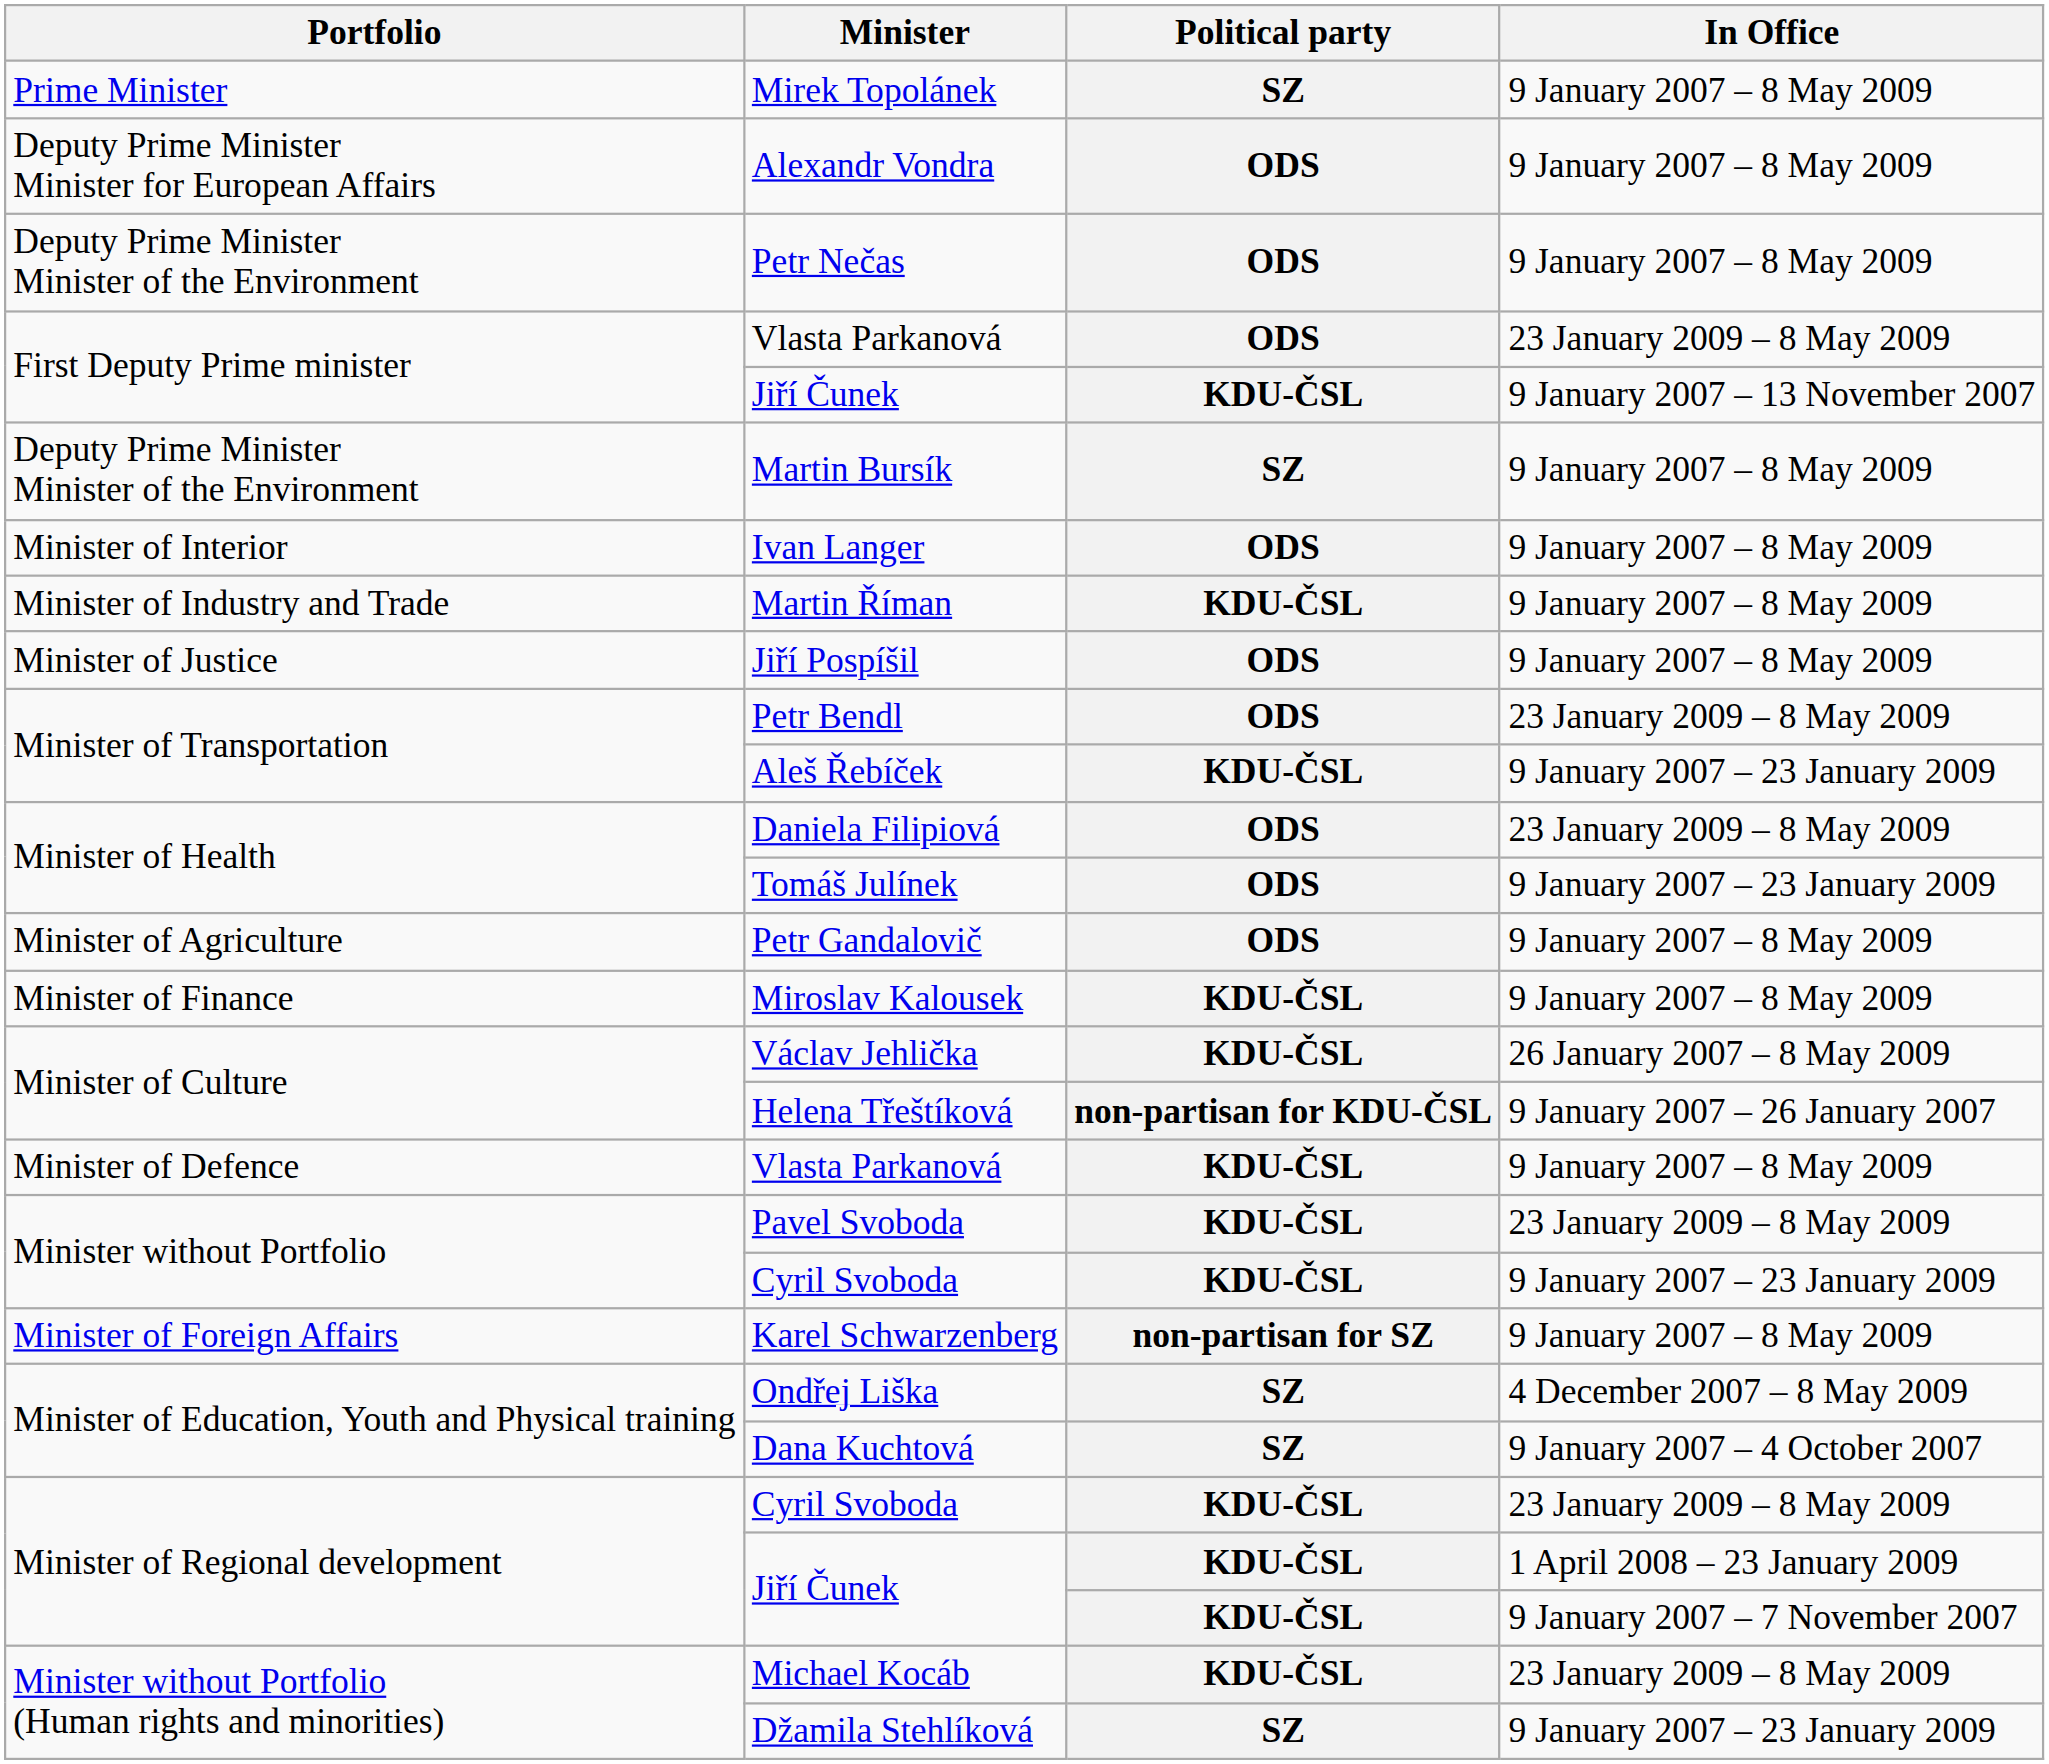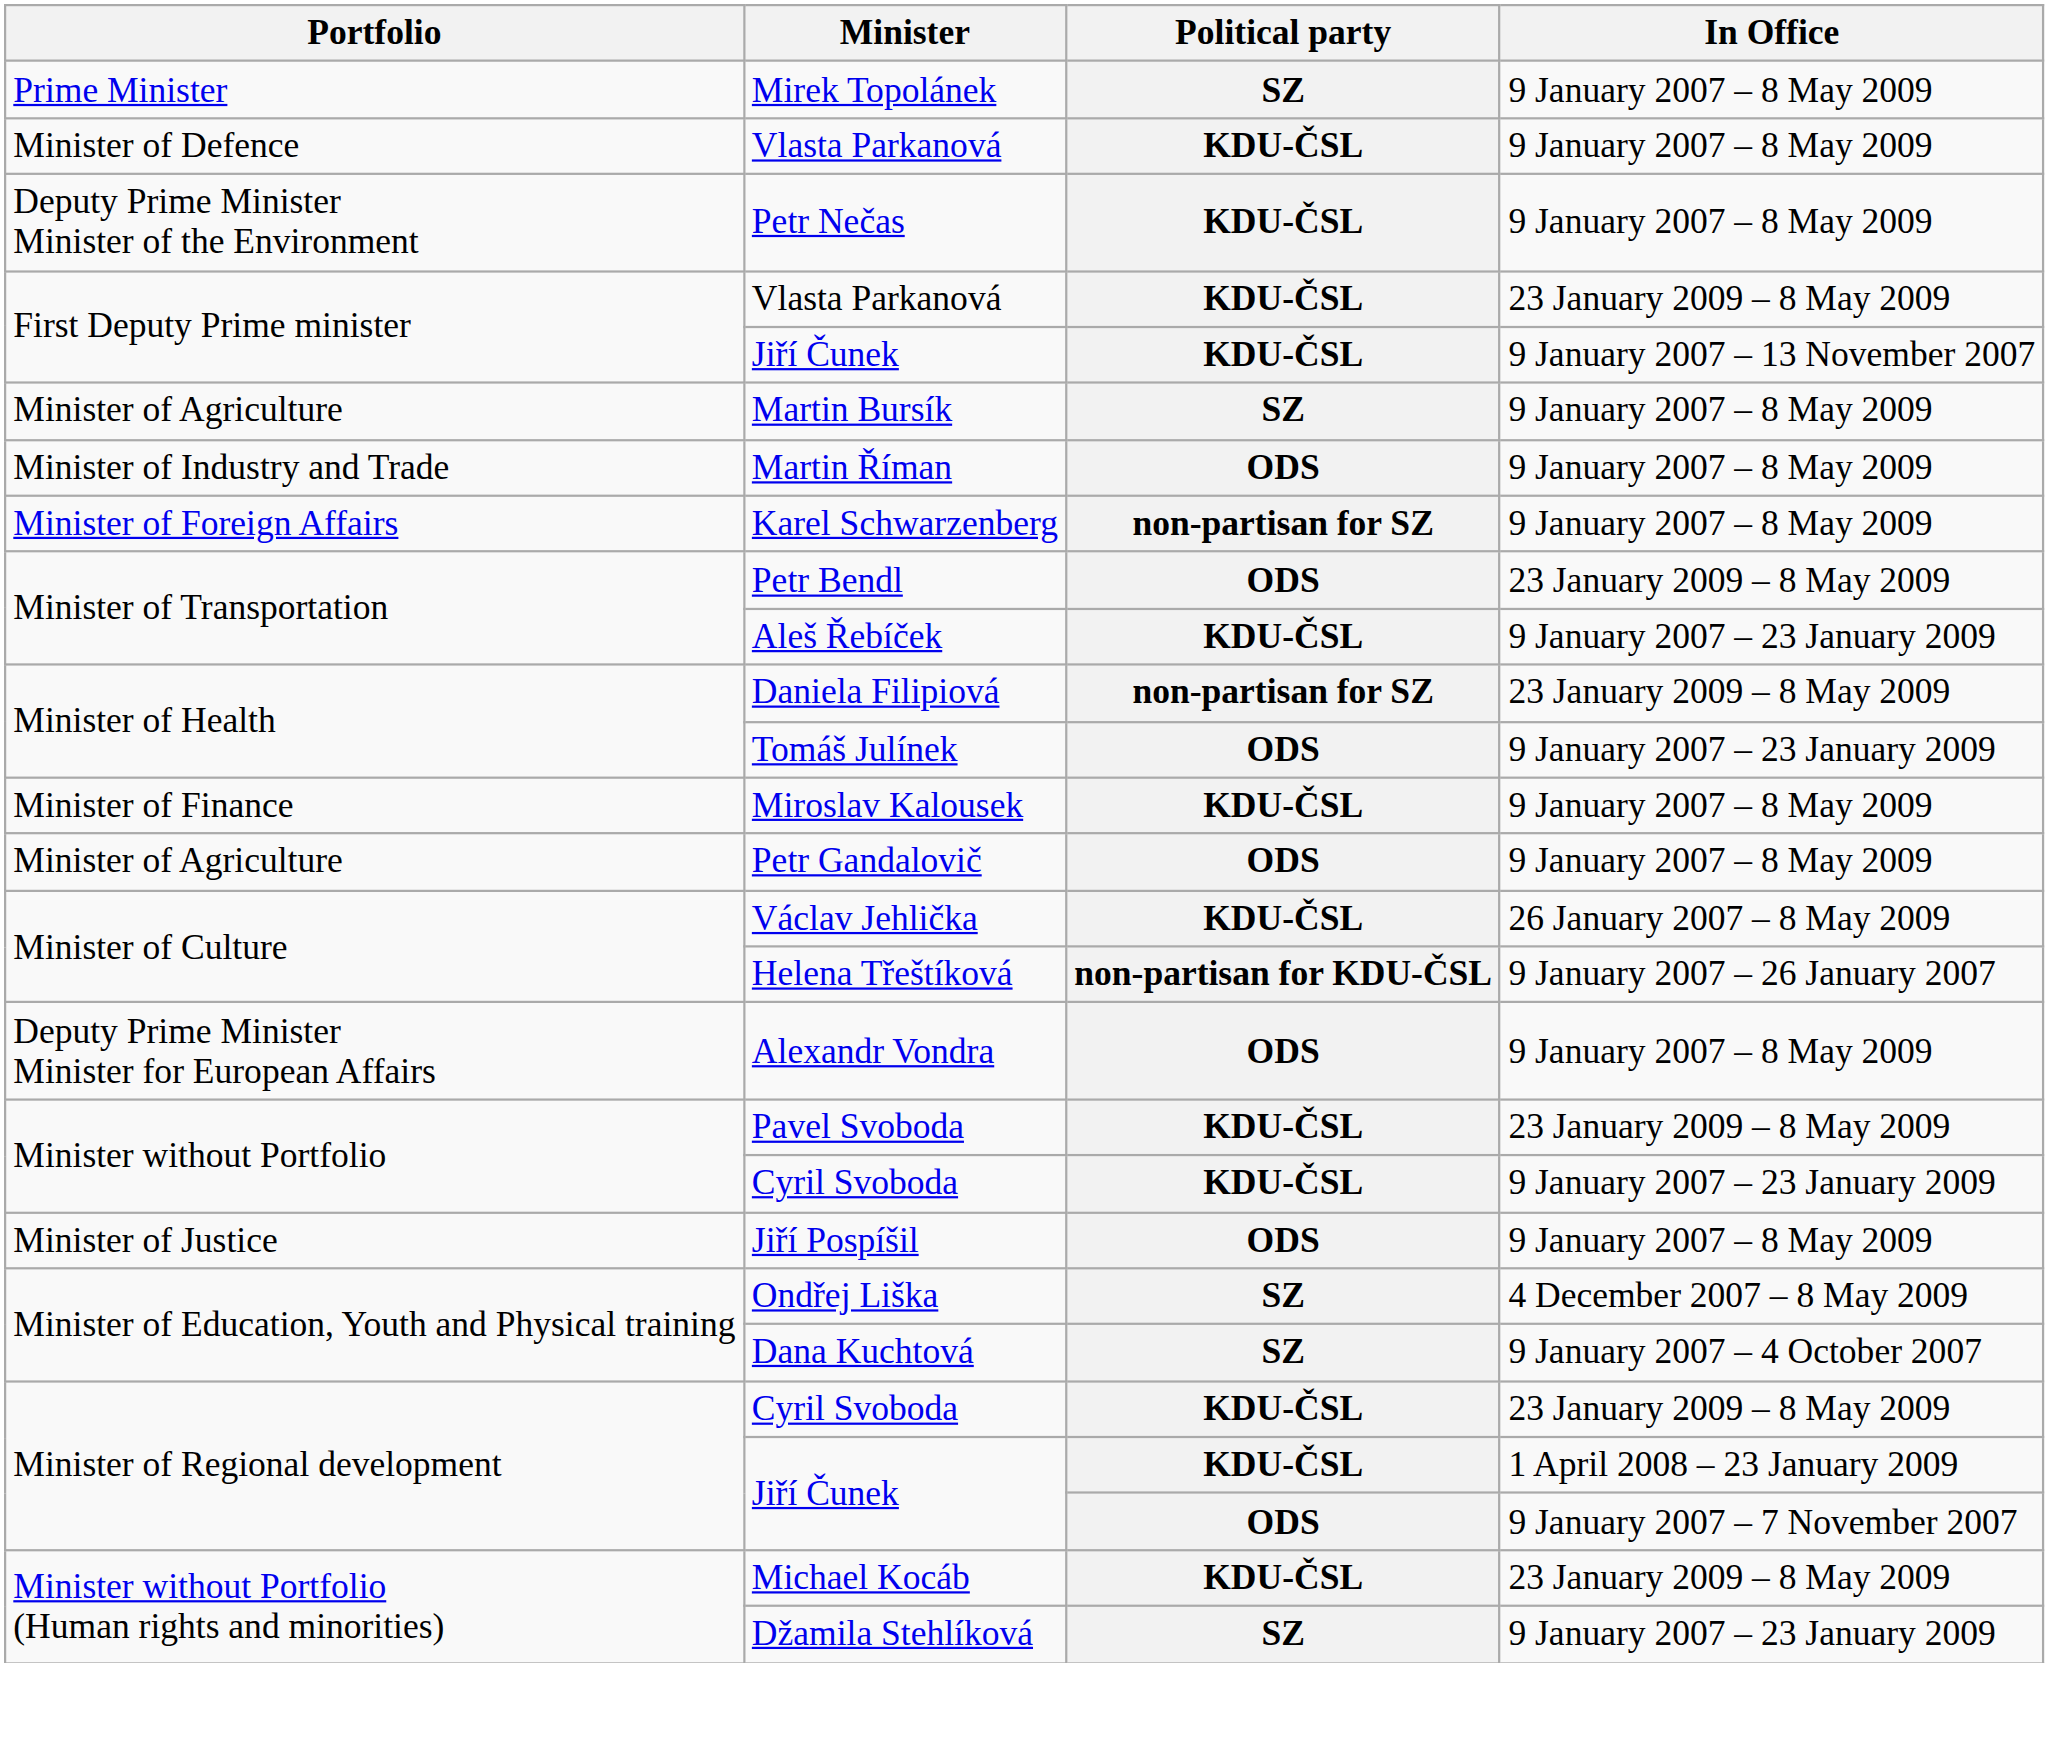rows swapped: (873, 165) <-> (877, 1166)
(1283, 261) ODS -> (1283, 221) KDU-ČSL
(1283, 337) ODS -> (1283, 297) KDU-ČSL
(216, 470) Deputy Prime Minister Minister of the Environment -> (178, 410) Minister of Agriculture
- row: (838, 546)
(1283, 603) KDU-ČSL -> (1283, 466) ODS
rows swapped: (835, 659) <-> (905, 1335)
(1283, 828) ODS -> (1283, 692) non-partisan for SZ
rows swapped: (867, 941) <-> (888, 997)
(1283, 1617) KDU-ČSL -> (1283, 1520) ODS
